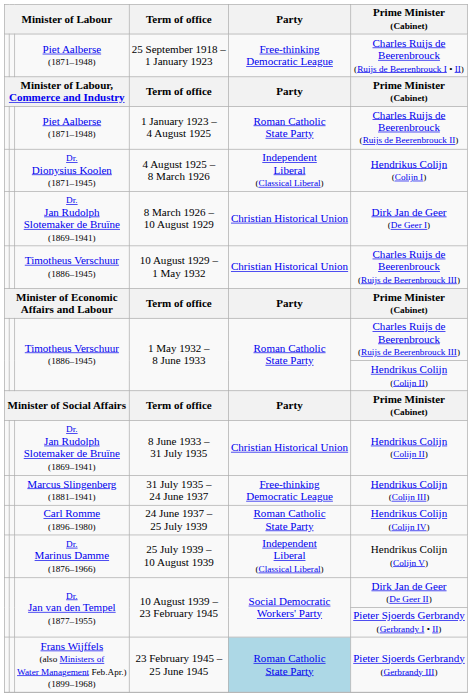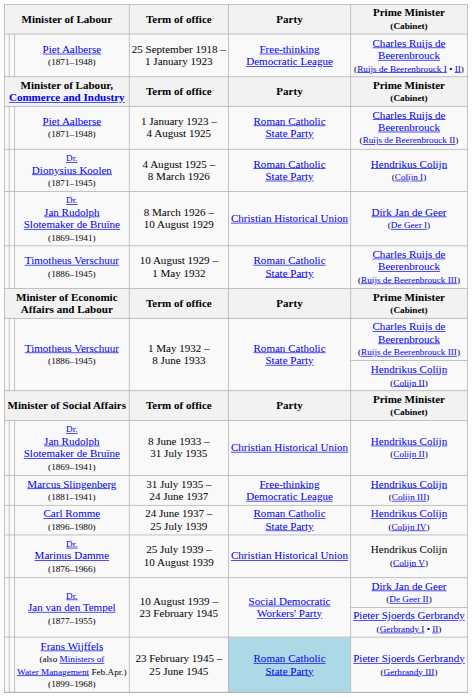(290, 170) Independent Liberal (Classical Liberal) -> (290, 170) Roman Catholic State Party
(290, 267) Christian Historical Union -> (290, 267) Roman Catholic State Party
(290, 556) Independent Liberal (Classical Liberal) -> (290, 556) Christian Historical Union
